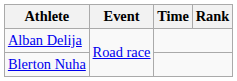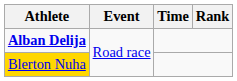(45, 40) normal -> (47, 40) bold
(47, 64) no background -> (47, 64) gold background
